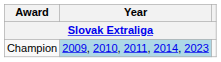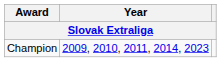(136, 48) lightblue background -> (136, 48) no background
